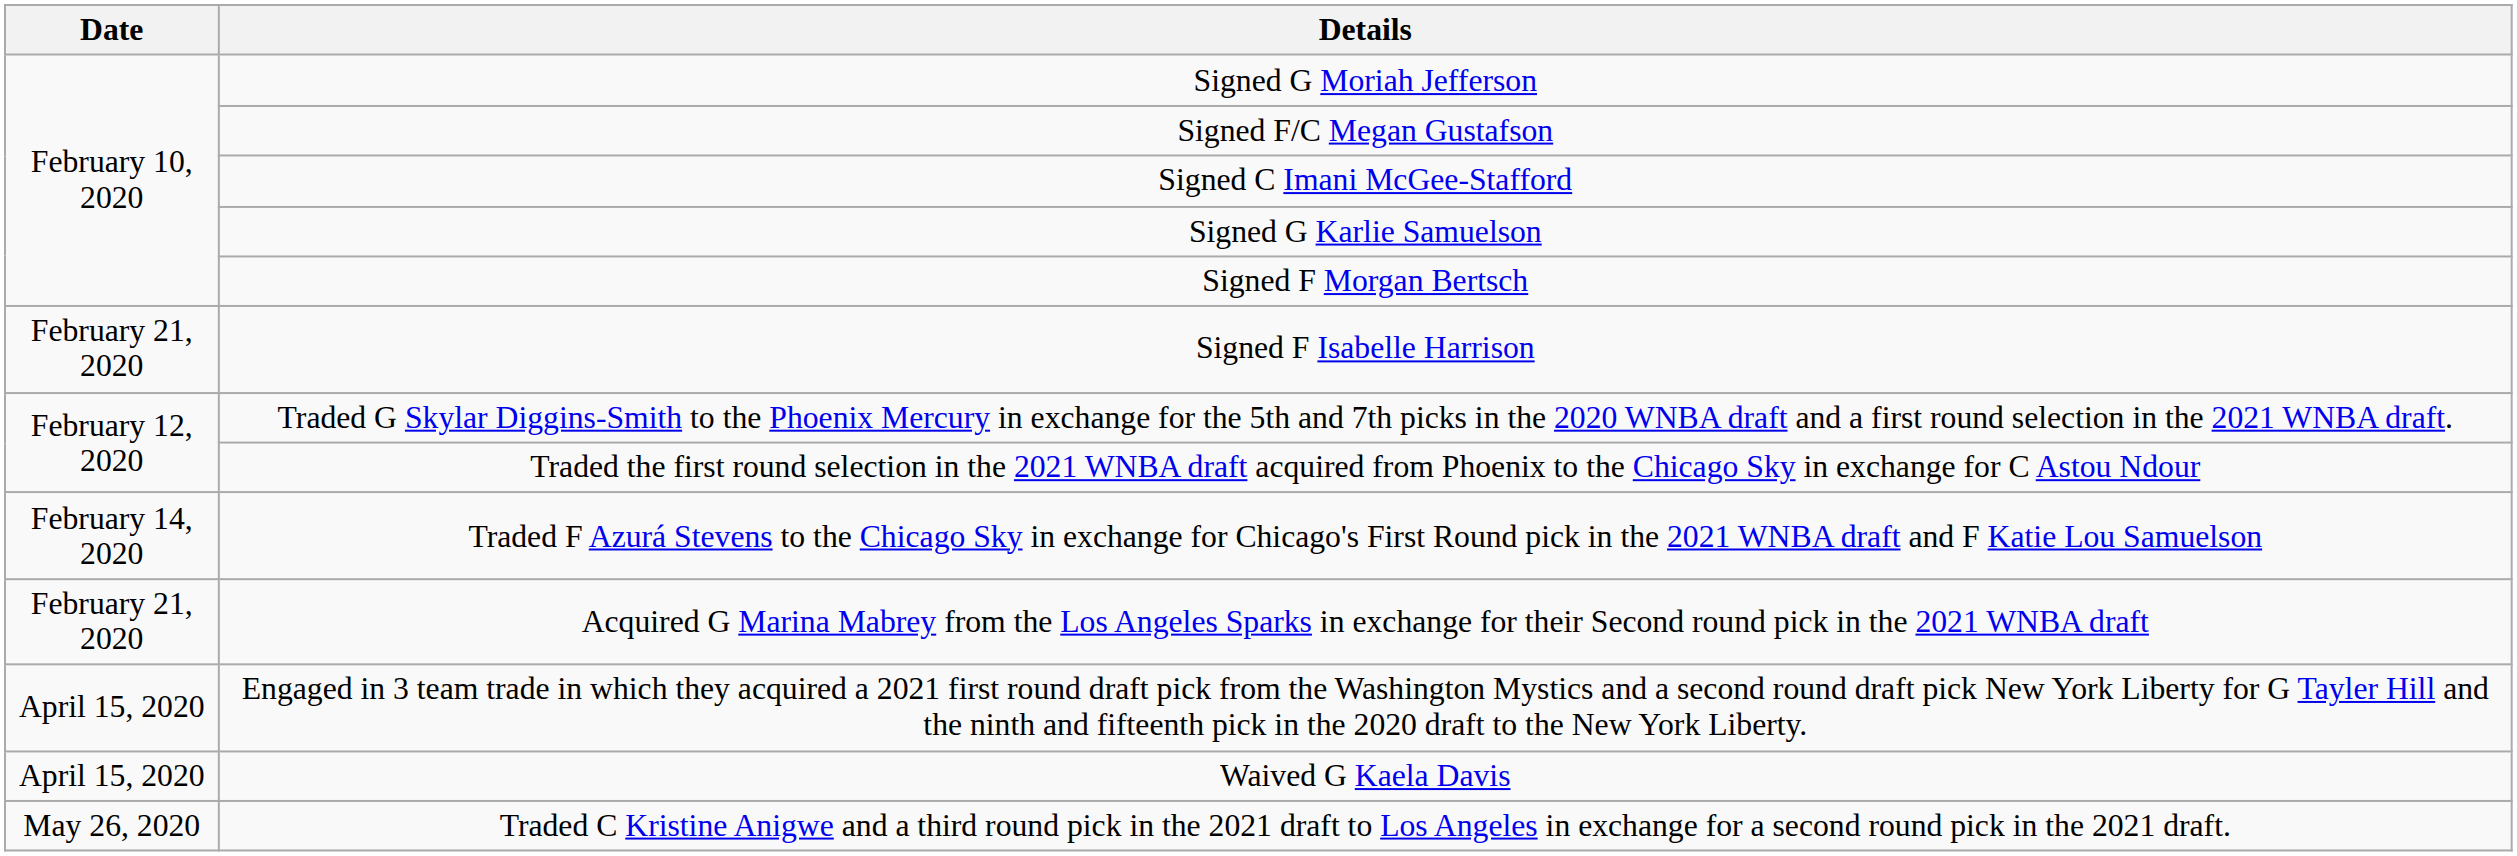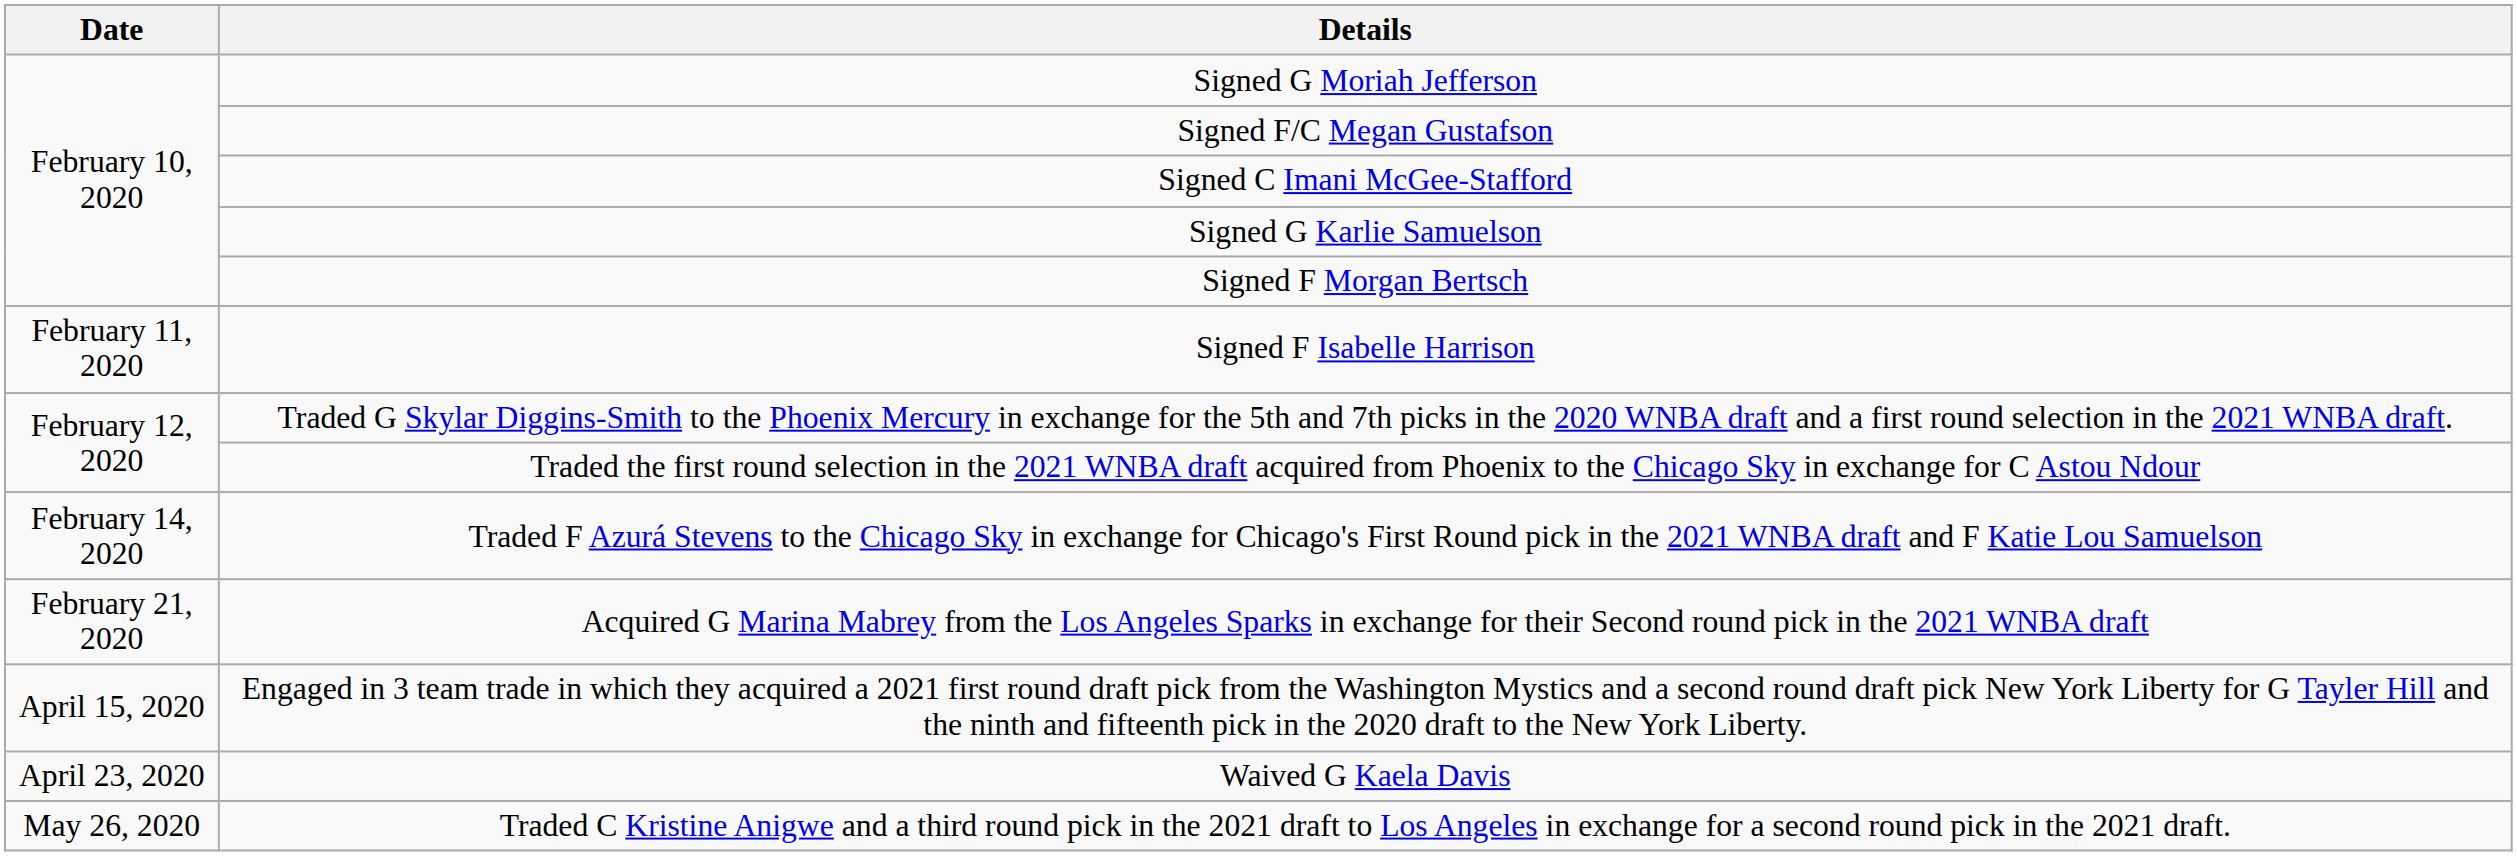(112, 348) February 21, 2020 -> (112, 348) February 11, 2020
(112, 775) April 15, 2020 -> (112, 775) April 23, 2020
